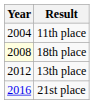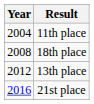(19, 52) lightyellow background -> (19, 52) no background
